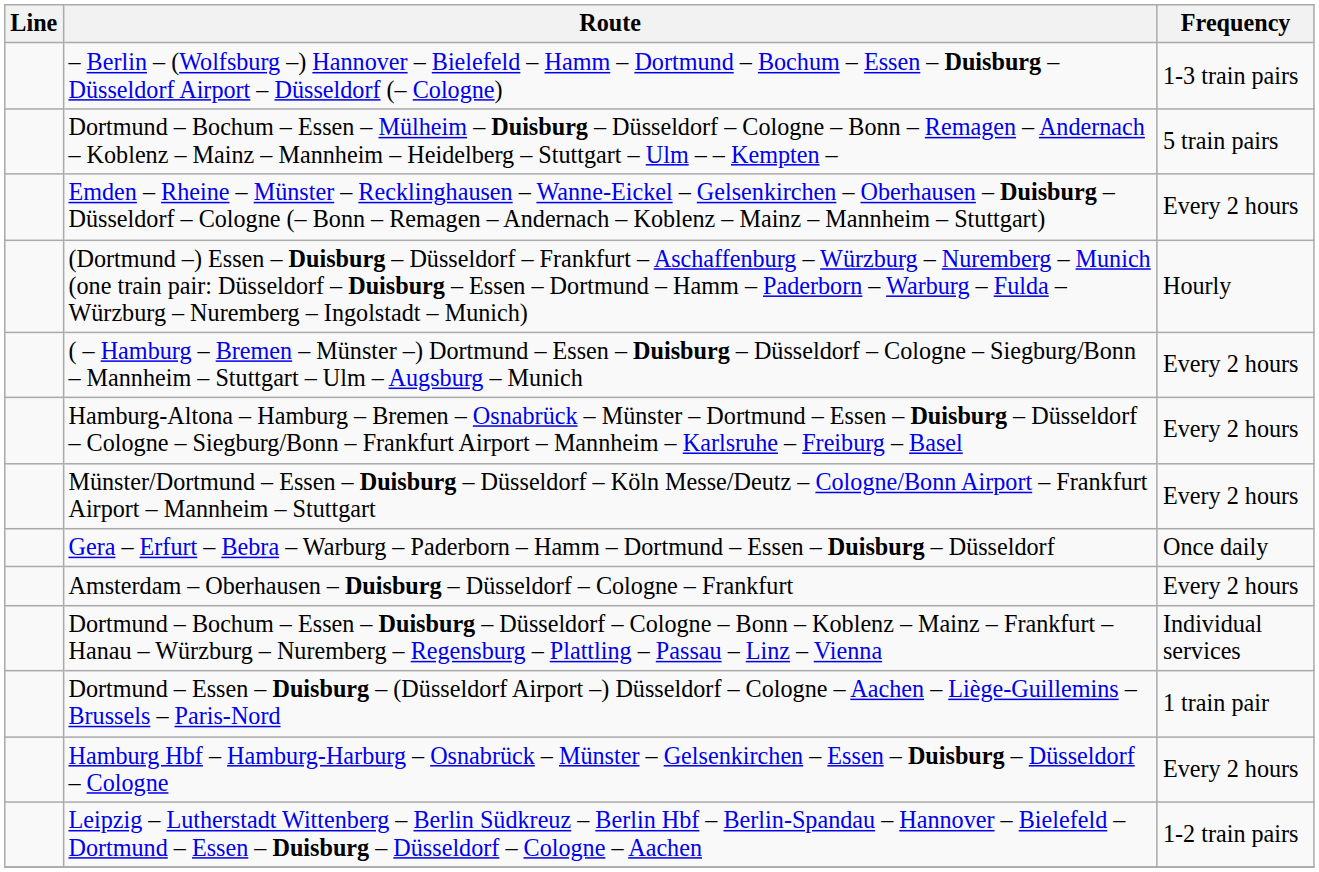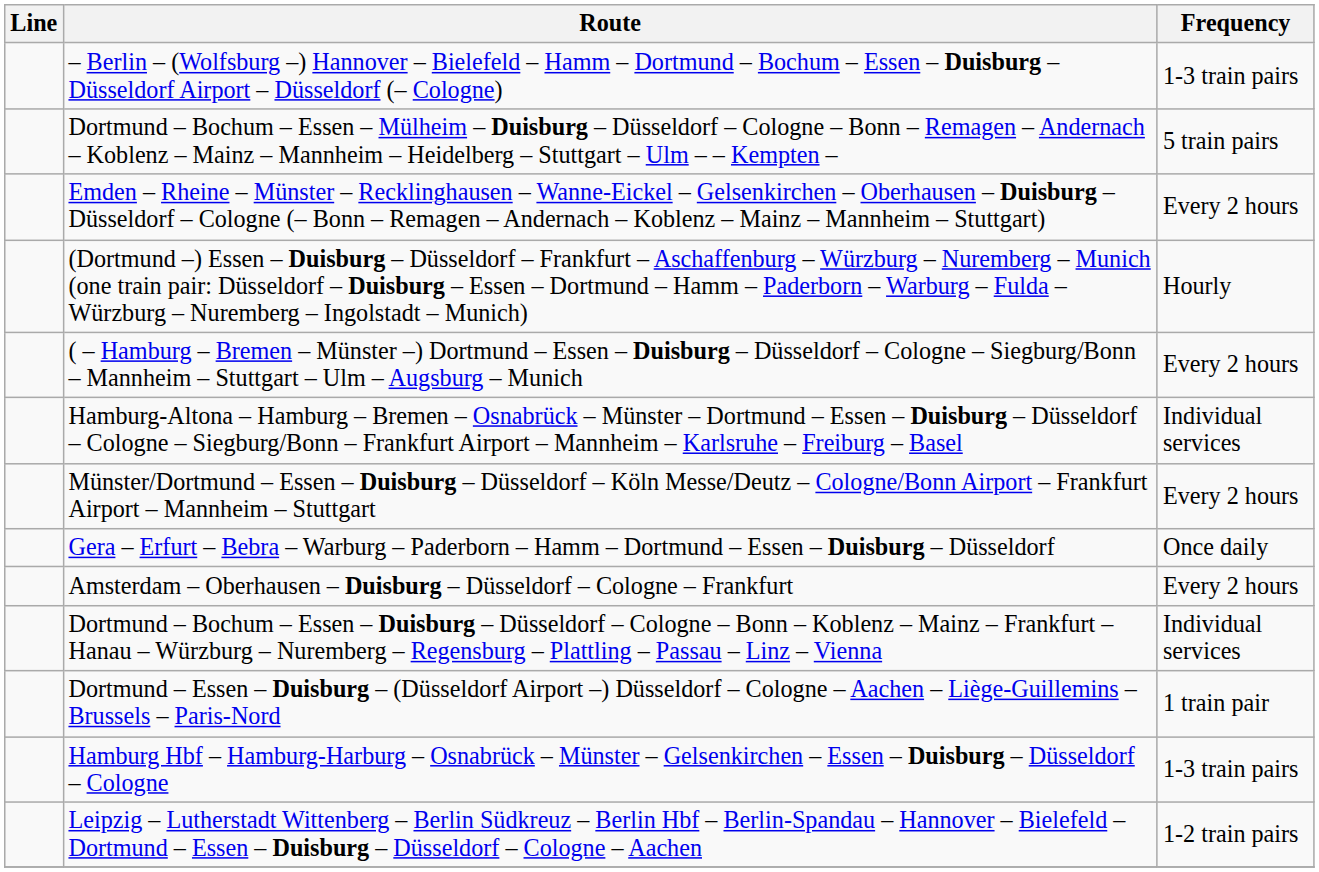(1231, 430) Every 2 hours -> (1213, 430) Individual services
(1231, 768) Every 2 hours -> (1231, 768) 1-3 train pairs
